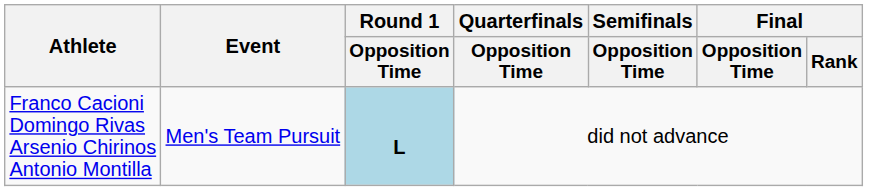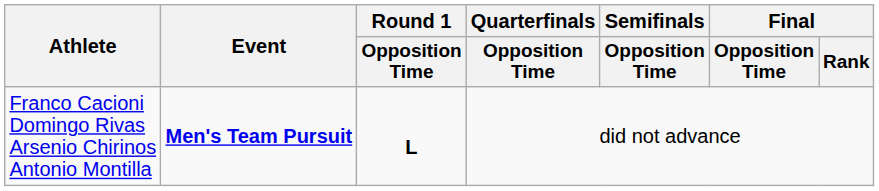(253, 137) normal -> (259, 137) bold
(399, 148) lightblue background -> (411, 148) no background
